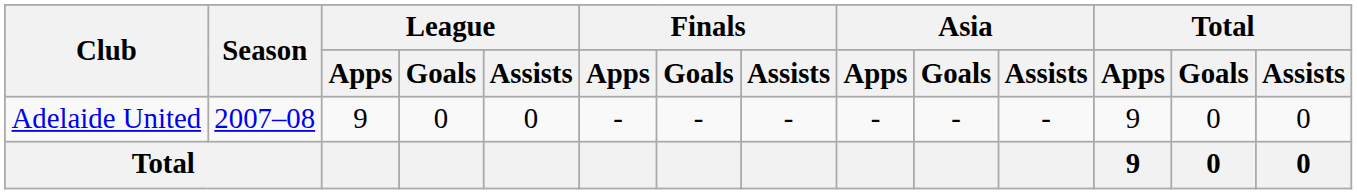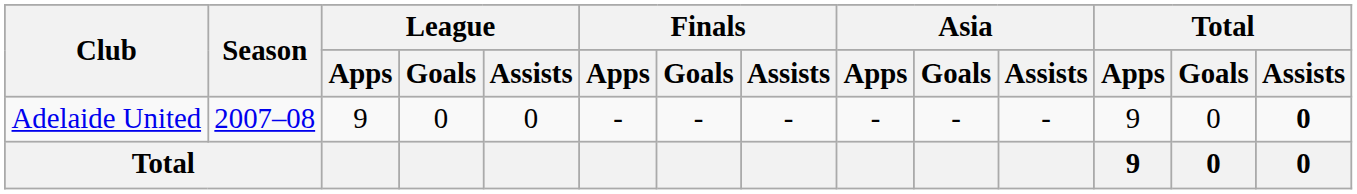(1304, 118) normal -> (1304, 118) bold
